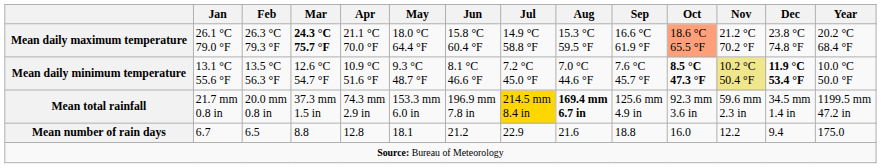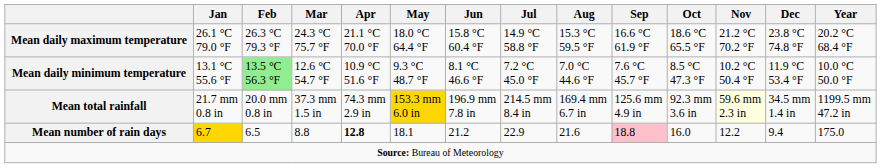(313, 40) bold -> (313, 40) normal
(688, 40) lightsalmon background -> (688, 40) no background
(263, 73) no background -> (263, 73) lightgreen background
(688, 73) bold -> (687, 73) normal
(738, 73) khaki background -> (737, 73) no background
(787, 73) bold -> (786, 73) normal
(416, 106) no background -> (417, 106) gold background
(527, 106) gold background -> (528, 106) no background
(583, 106) bold -> (583, 106) normal
(740, 106) no background -> (740, 106) lightyellow background
(203, 133) no background -> (203, 133) gold background
(354, 133) normal -> (354, 133) bold
(625, 133) no background -> (625, 133) pink background
